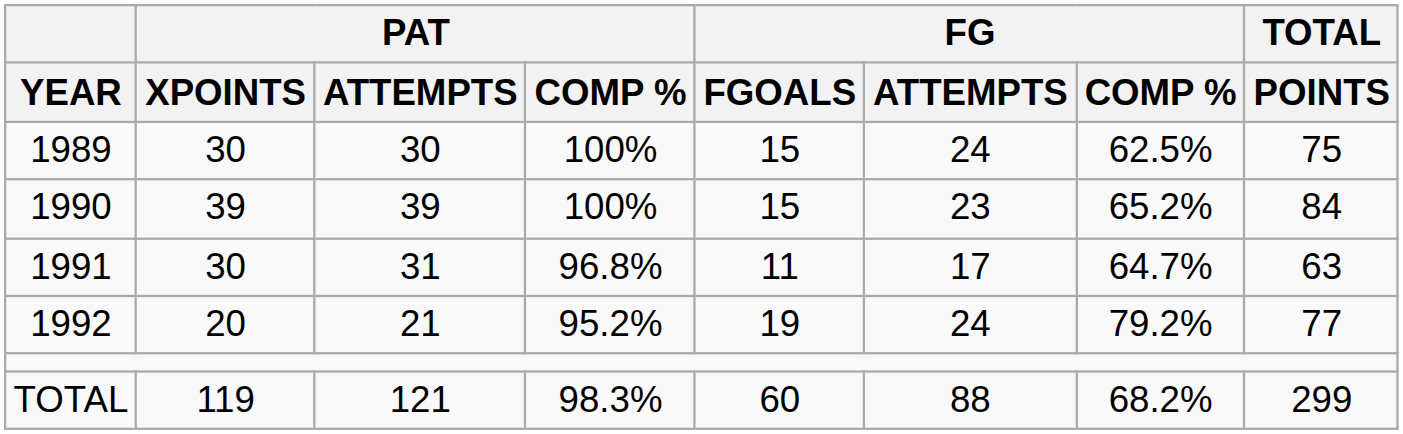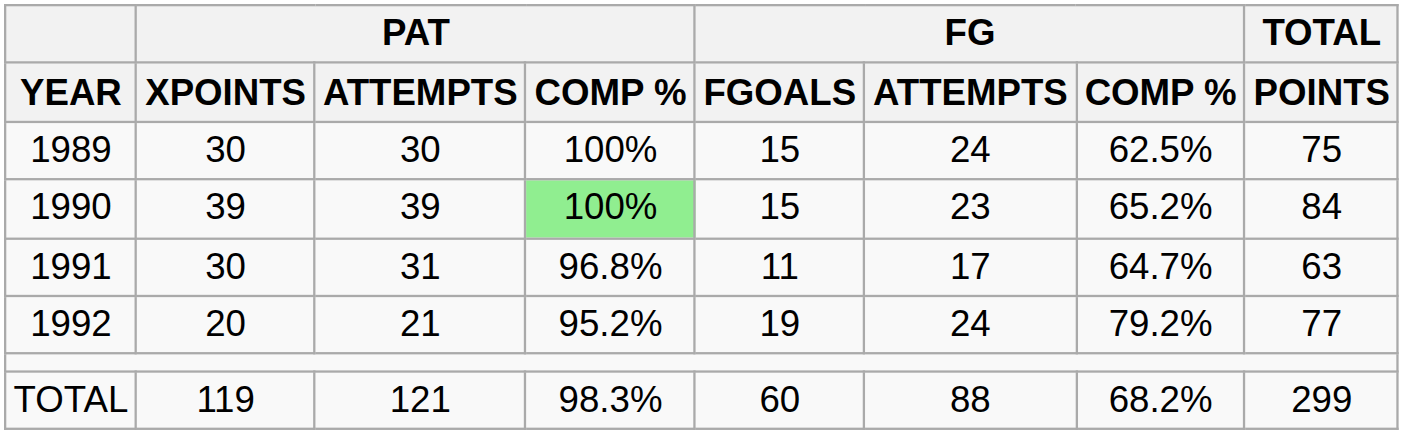(611, 207) no background -> (611, 207) lightgreen background
